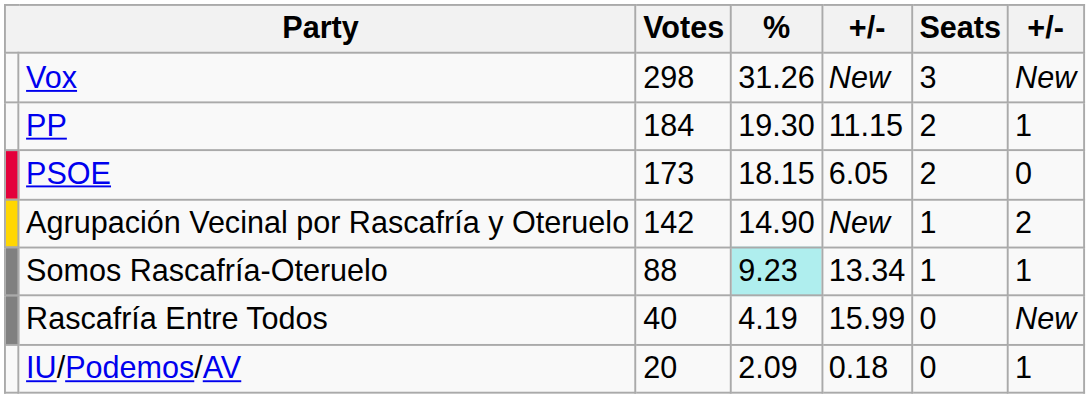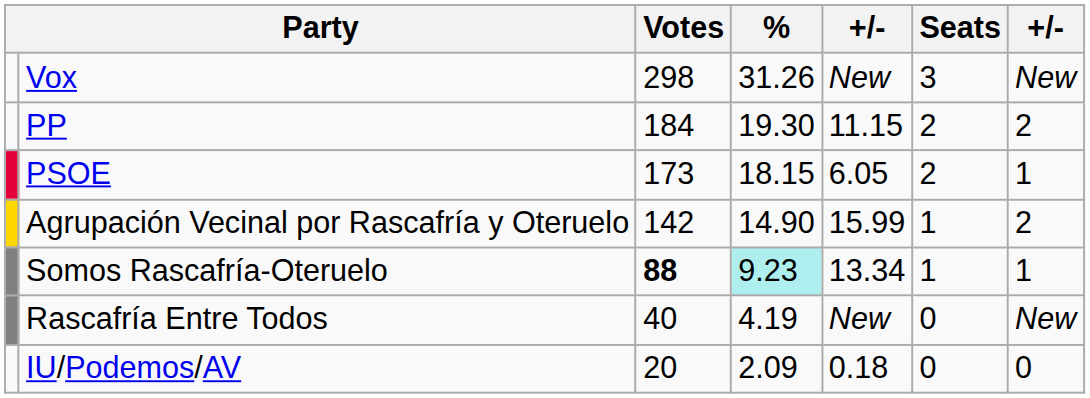(1024, 125) 1 -> (1024, 125) 2
(1024, 174) 0 -> (1024, 174) 1
(859, 222) New -> (867, 222) 15.99
(660, 271) normal -> (660, 271) bold
(867, 319) 15.99 -> (859, 319) New
(1024, 367) 1 -> (1024, 367) 0
